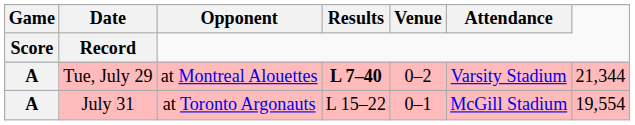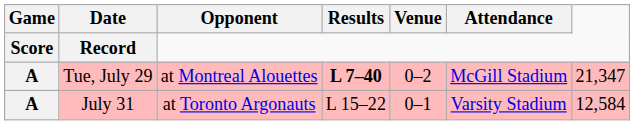(509, 76) Varsity Stadium -> (509, 76) McGill Stadium
(600, 76) 21,344 -> (600, 76) 21,347
(509, 104) McGill Stadium -> (509, 104) Varsity Stadium
(600, 104) 19,554 -> (600, 104) 12,584
